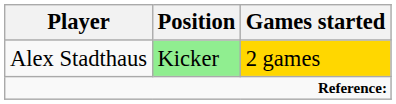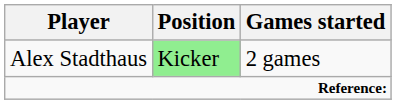(283, 58) gold background -> (283, 58) no background
